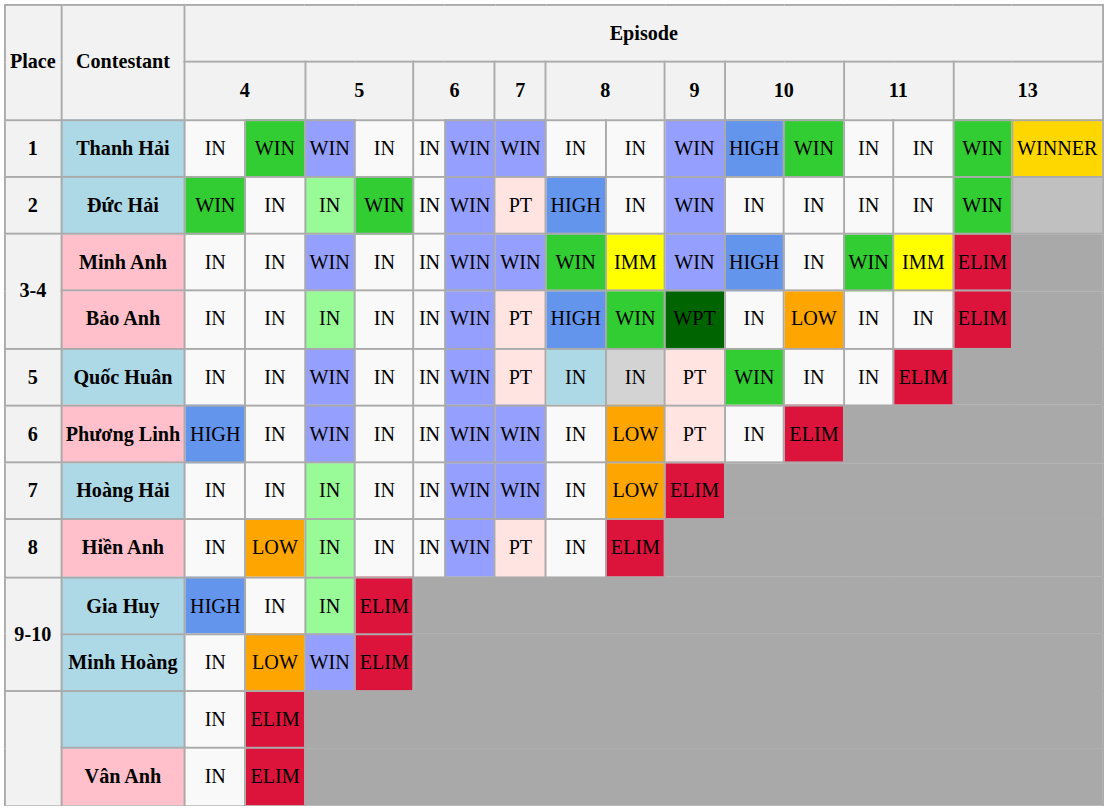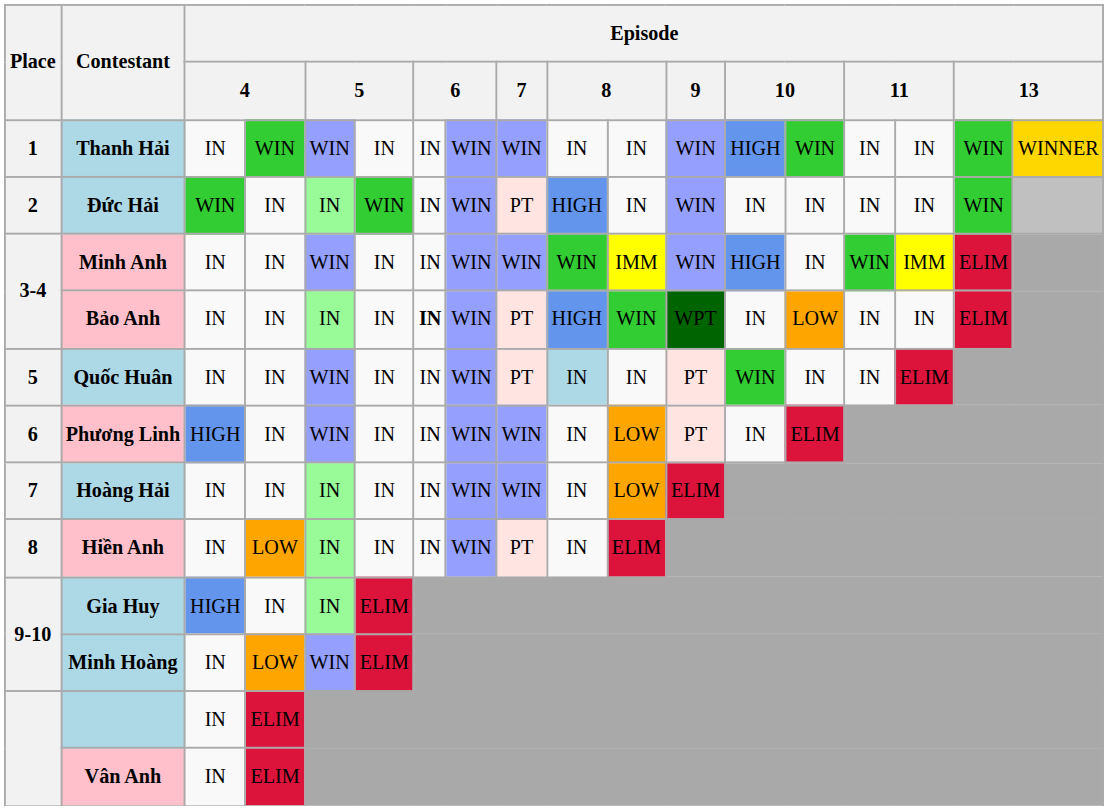(430, 319) normal -> (430, 319) bold
(635, 376) lightgrey background -> (636, 376) no background
